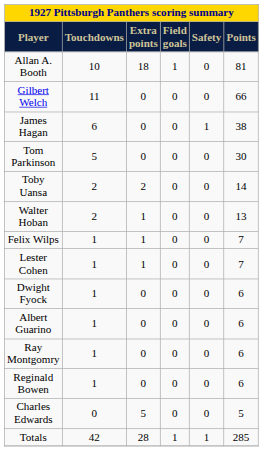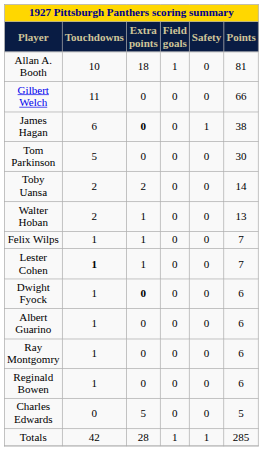(143, 126) normal -> (143, 126) bold
(94, 263) normal -> (94, 263) bold
(143, 293) normal -> (143, 293) bold
